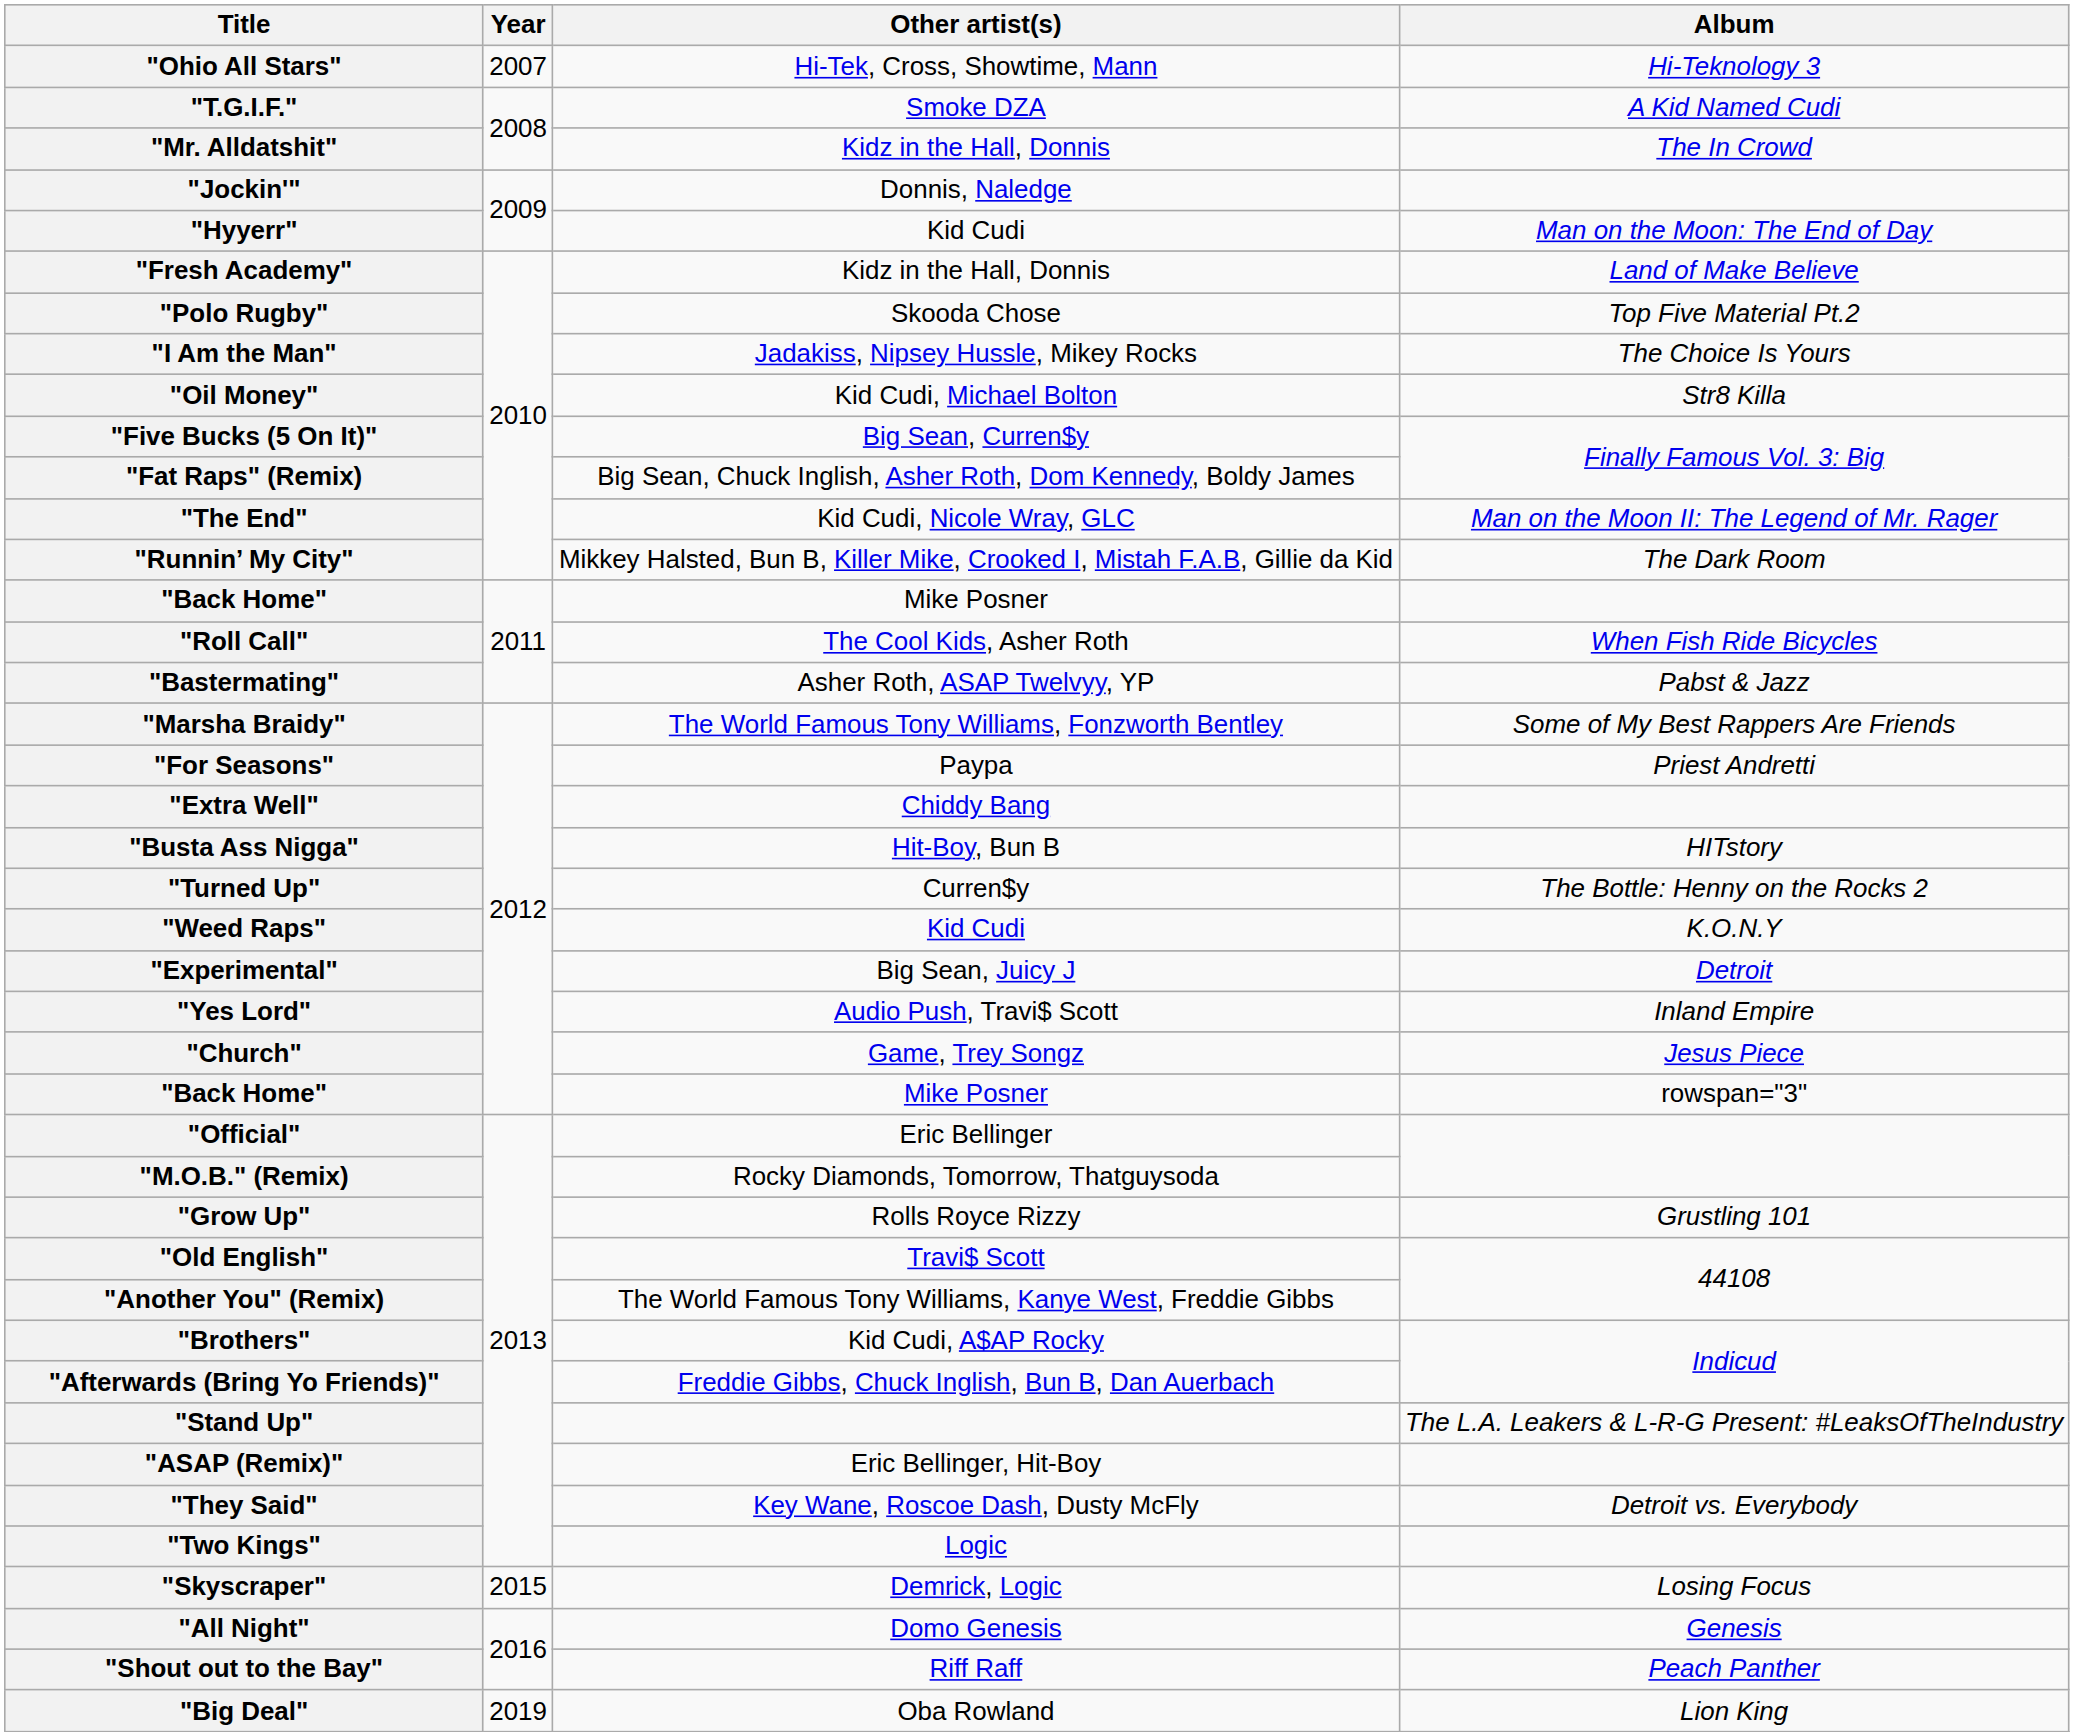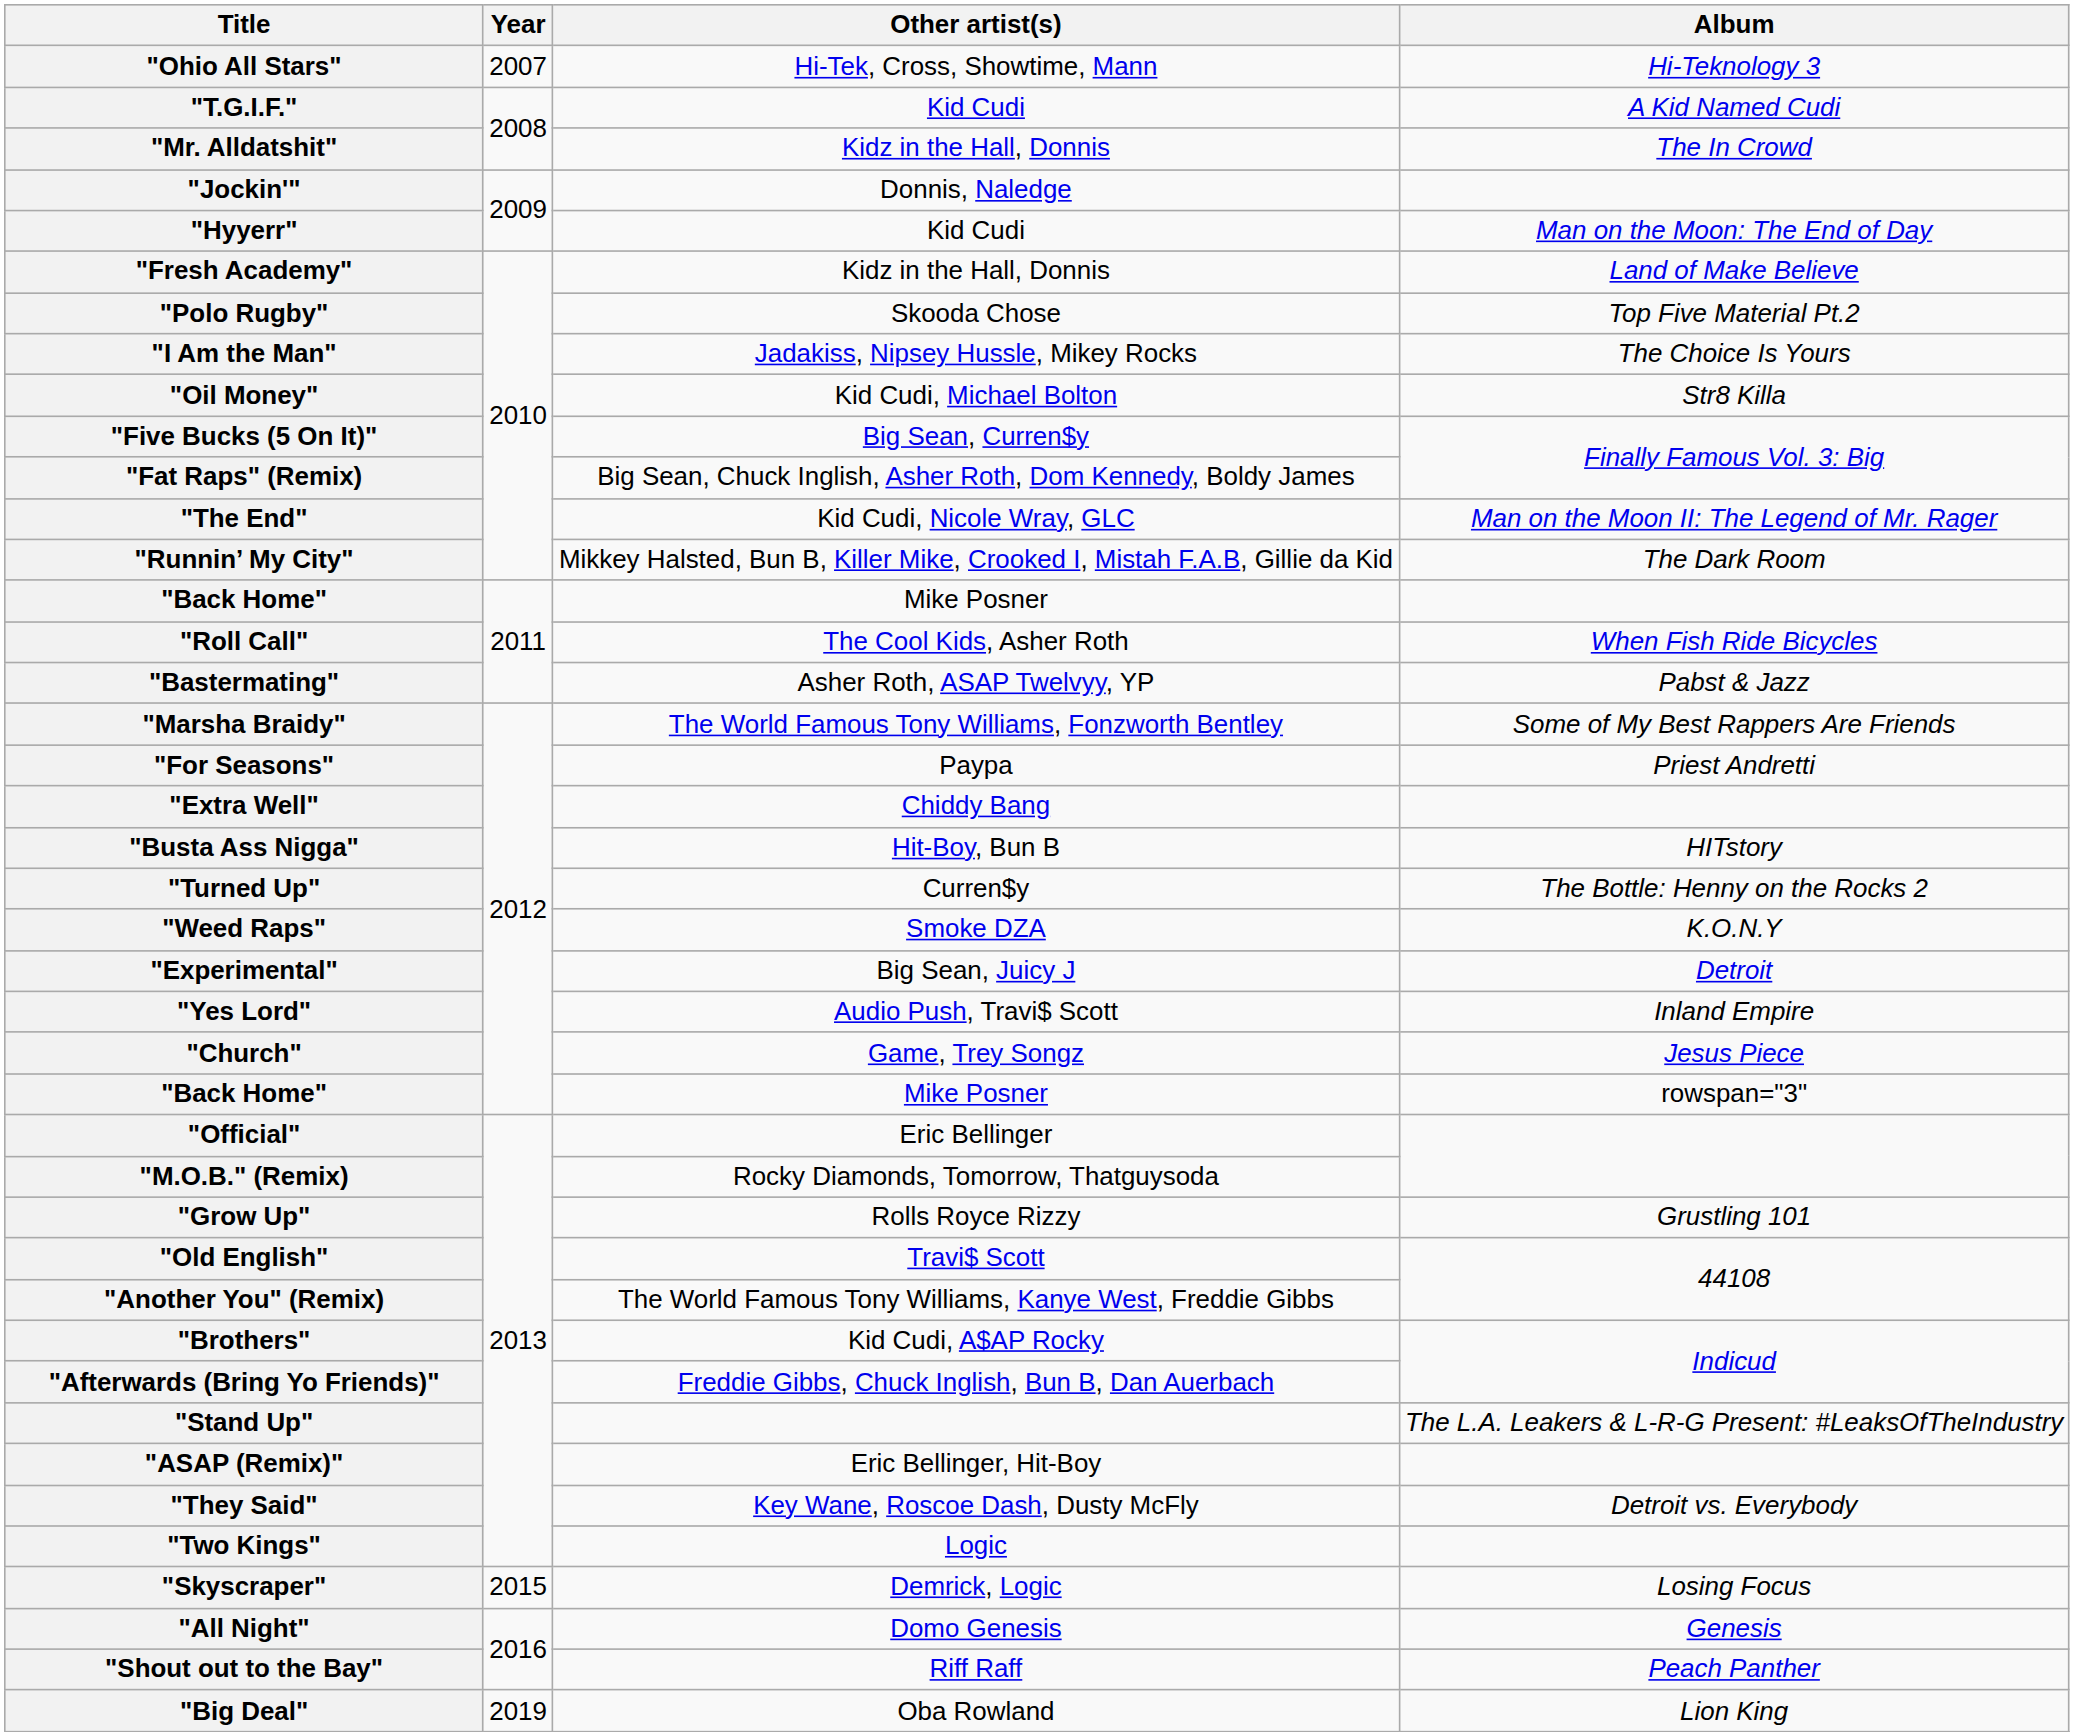(976, 107) Smoke DZA -> (976, 107) Kid Cudi
(976, 929) Kid Cudi -> (976, 929) Smoke DZA
